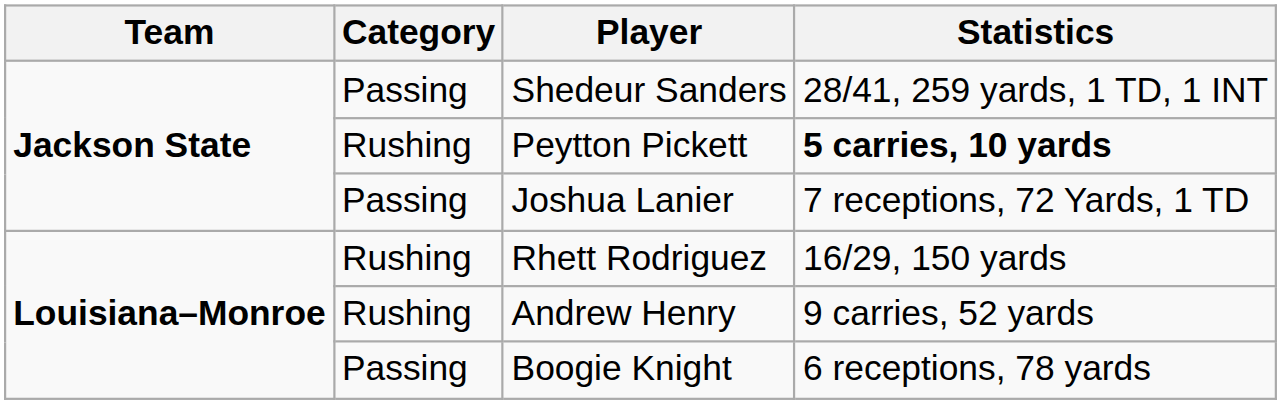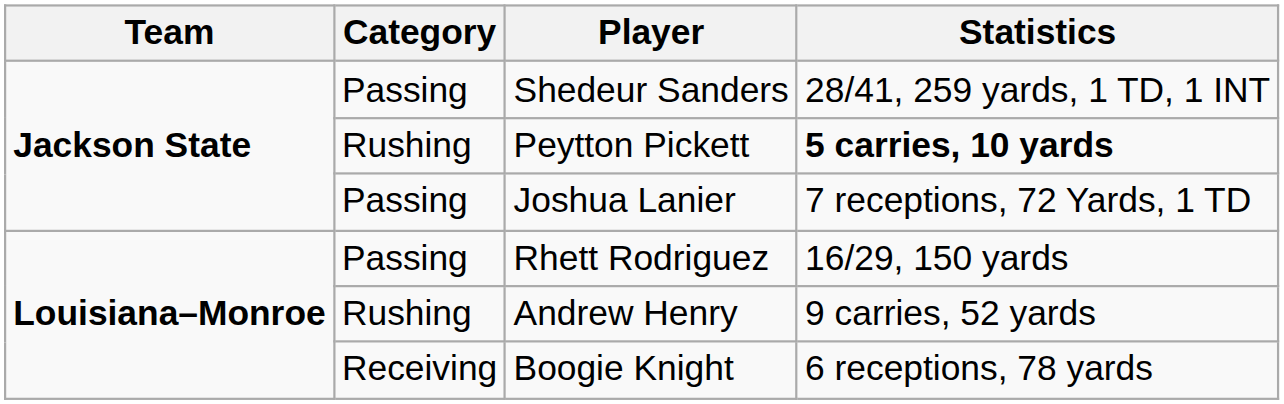(407, 257) Rushing -> (405, 257) Passing
(405, 369) Passing -> (420, 369) Receiving
